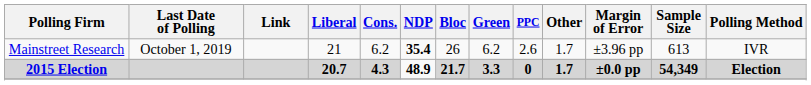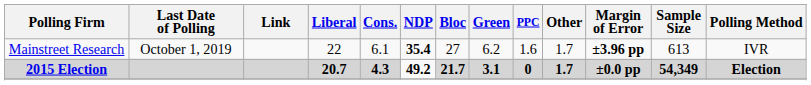(334, 49) 21 -> (334, 49) 22
(380, 49) 6.2 -> (380, 49) 6.1
(453, 49) 26 -> (453, 49) 27
(528, 49) 2.6 -> (528, 49) 1.6
(618, 49) normal -> (618, 49) bold
(418, 69) 48.9 -> (418, 69) 49.2
(491, 69) 3.3 -> (491, 69) 3.1
